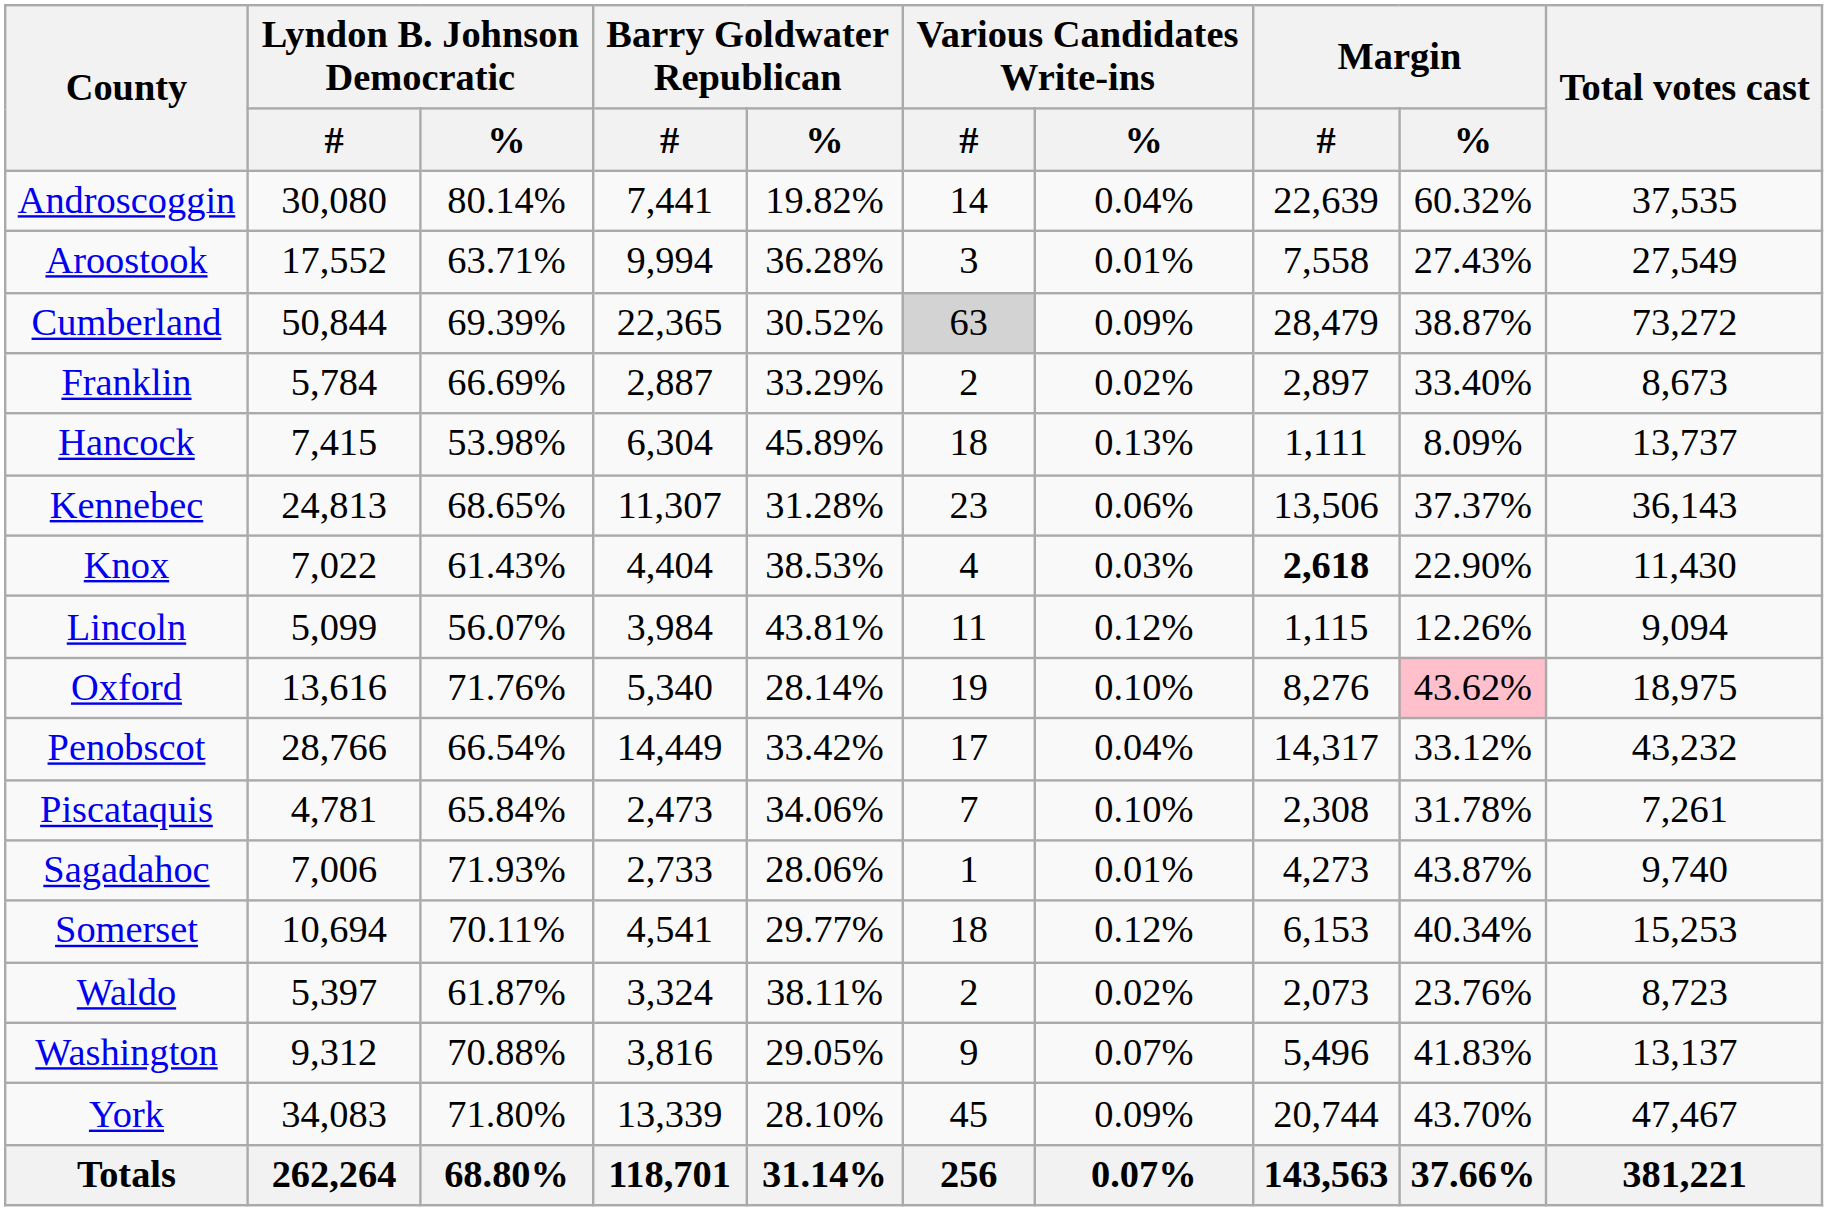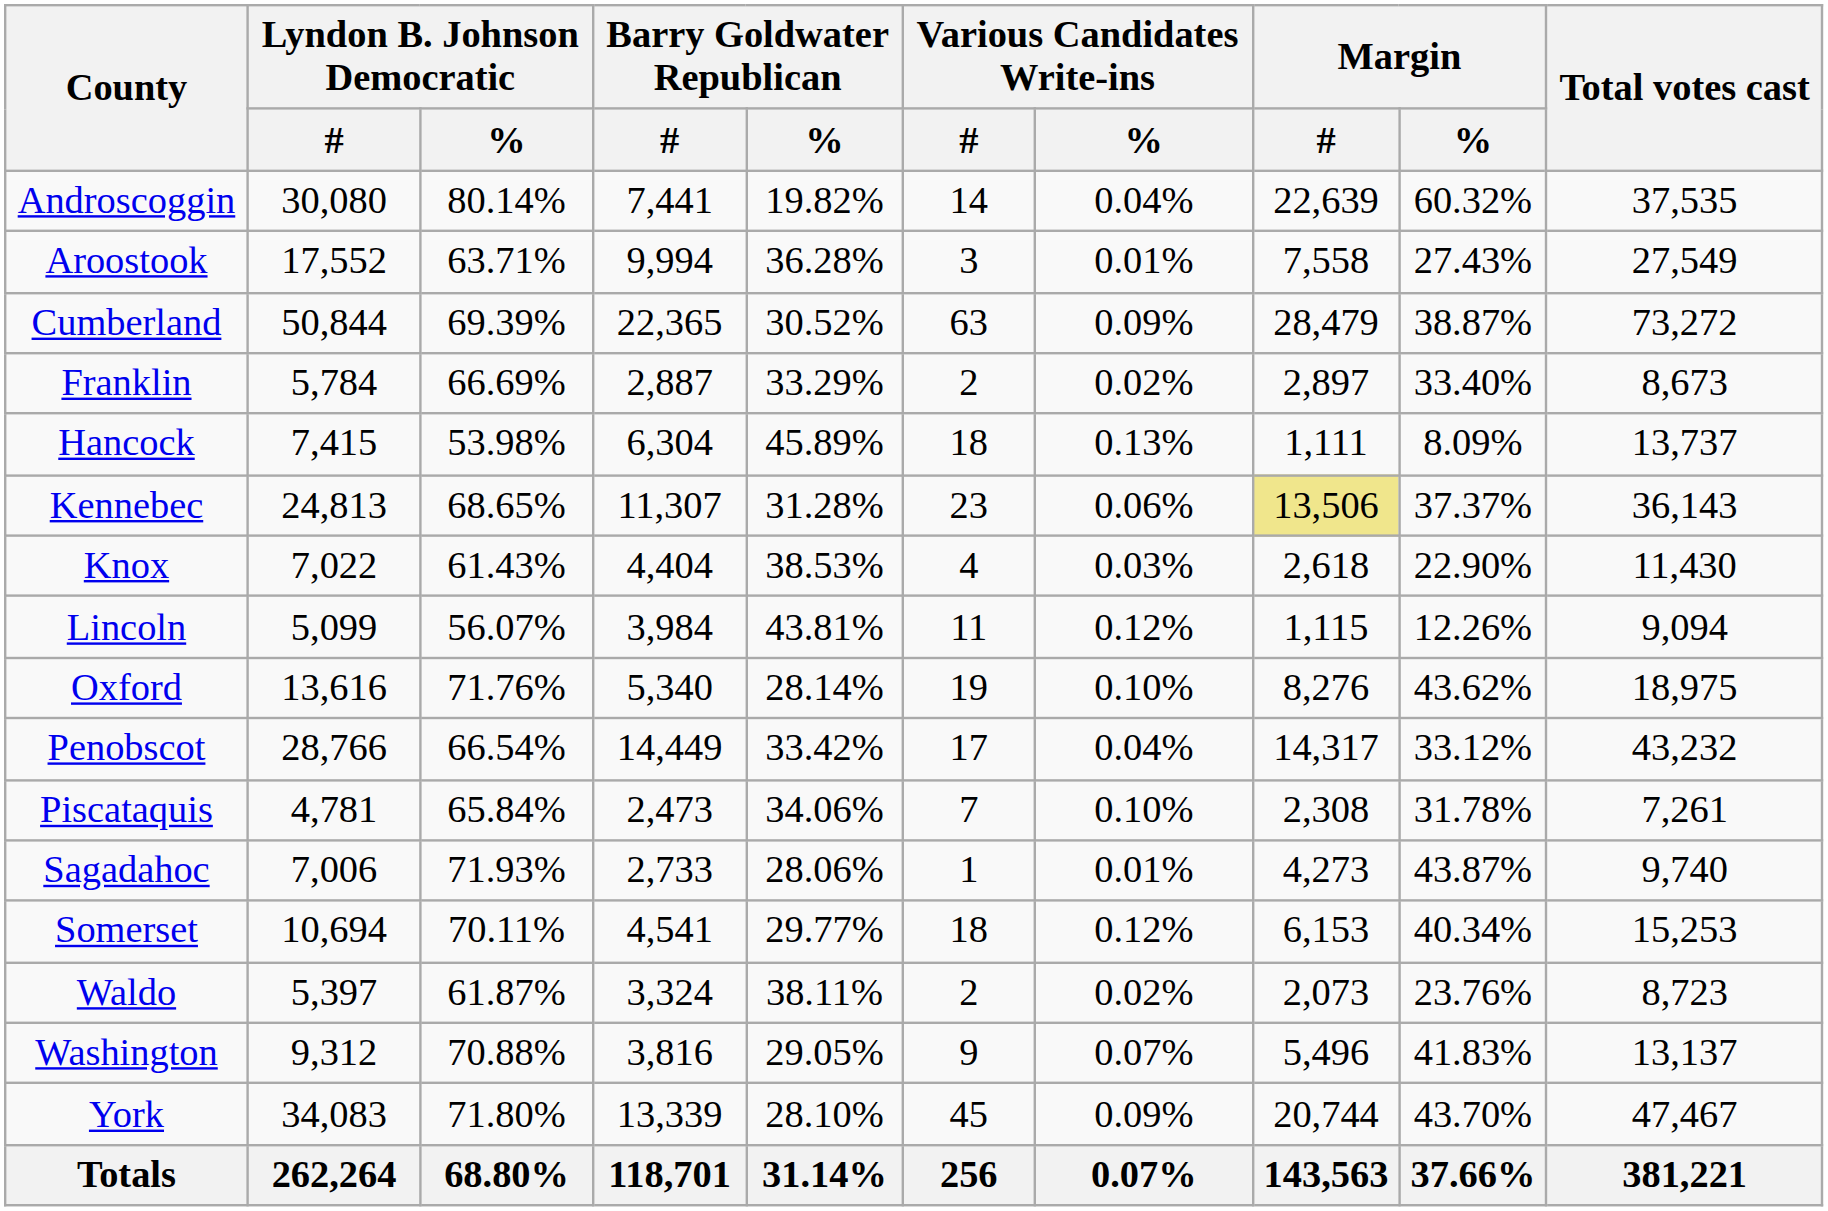(969, 321) lightgrey background -> (969, 321) no background
(1326, 504) no background -> (1326, 504) khaki background
(1326, 565) bold -> (1326, 565) normal
(1473, 687) pink background -> (1473, 687) no background
